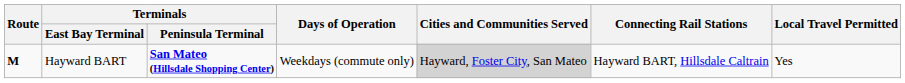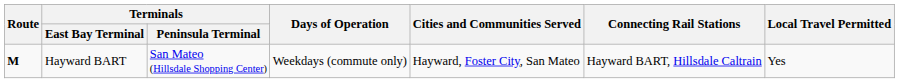(212, 61) bold -> (208, 61) normal
(503, 61) lightgrey background -> (496, 61) no background
